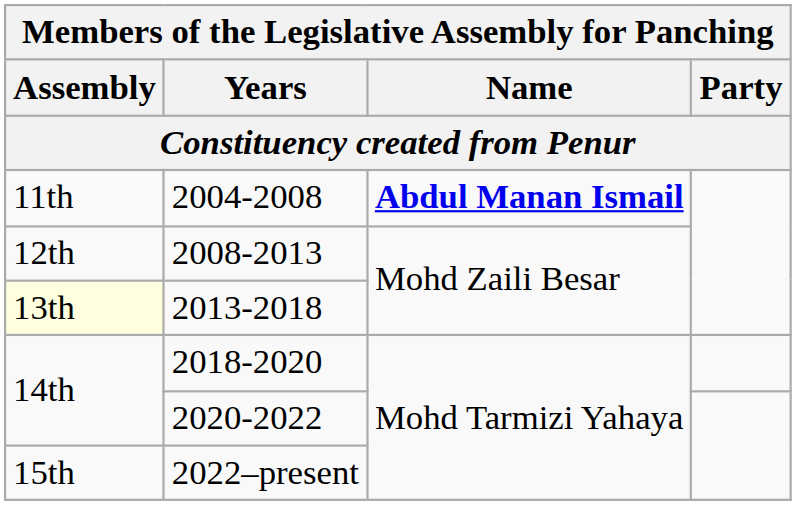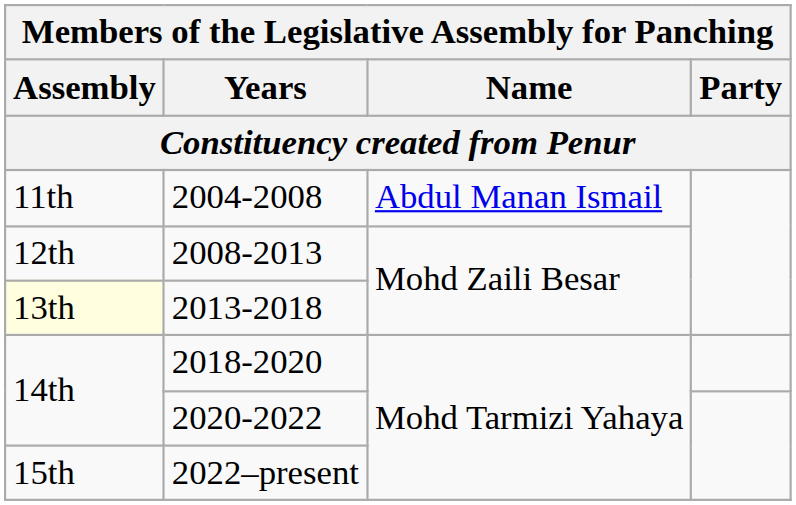(529, 197) bold -> (519, 197) normal
